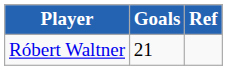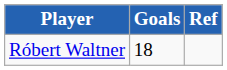(143, 49) 21 -> (143, 49) 18
